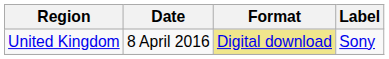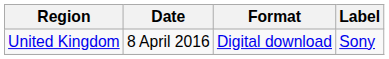(274, 41) khaki background -> (274, 41) no background
